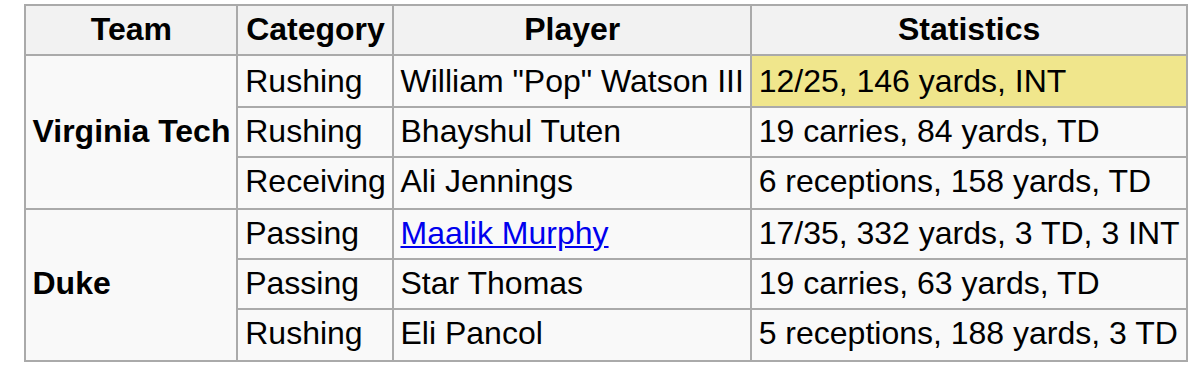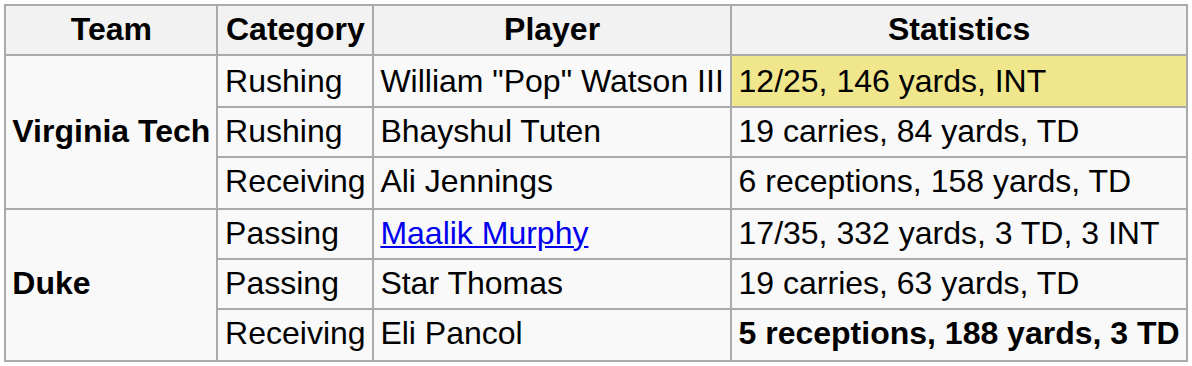(304, 334) Rushing -> (295, 334) Receiving
(968, 334) normal -> (959, 334) bold
